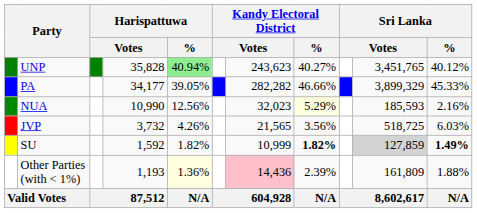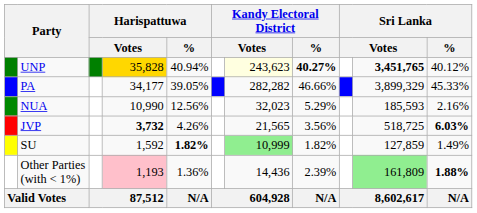(148, 67) no background -> (147, 67) gold background
(190, 67) lightgreen background -> (190, 67) no background
(271, 67) no background -> (270, 67) lightyellow background
(317, 67) normal -> (316, 67) bold
(399, 67) normal -> (399, 67) bold
(320, 106) lightyellow background -> (320, 106) no background
(151, 125) normal -> (150, 125) bold
(453, 125) normal -> (452, 125) bold
(193, 145) normal -> (192, 145) bold
(274, 145) no background -> (273, 145) lightgreen background
(319, 145) bold -> (320, 145) normal
(404, 145) lightgrey background -> (404, 145) no background
(452, 145) bold -> (453, 145) normal
(151, 171) no background -> (150, 171) pink background
(193, 171) lightyellow background -> (193, 171) no background
(274, 171) pink background -> (273, 171) no background
(404, 171) no background -> (404, 171) lightgreen background
(453, 171) normal -> (452, 171) bold
